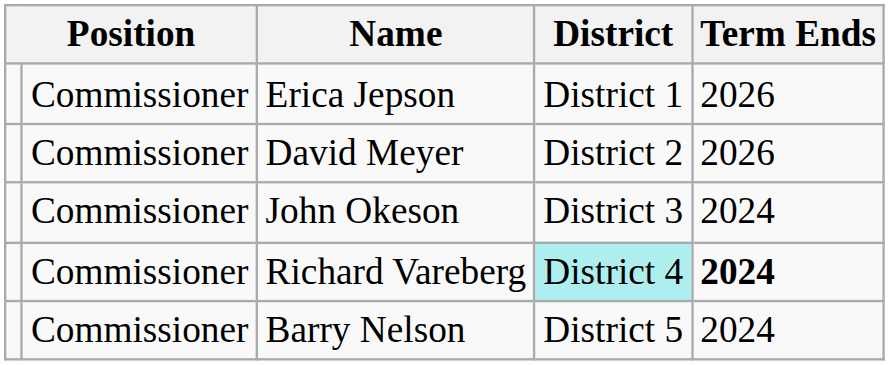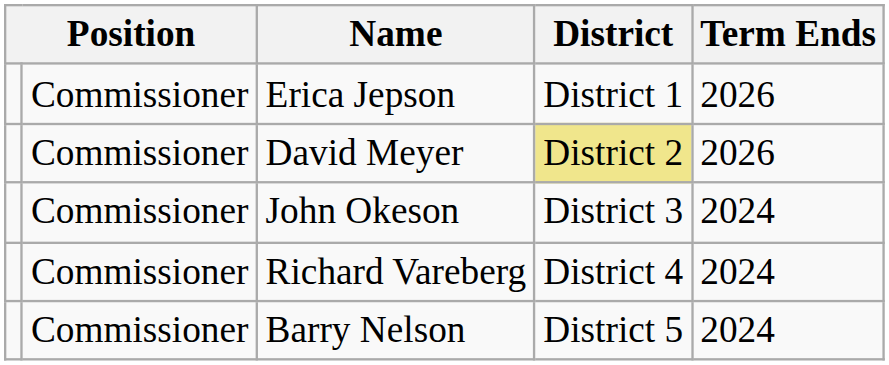(613, 152) no background -> (613, 152) khaki background
(613, 270) paleturquoise background -> (613, 270) no background
(738, 270) bold -> (738, 270) normal
